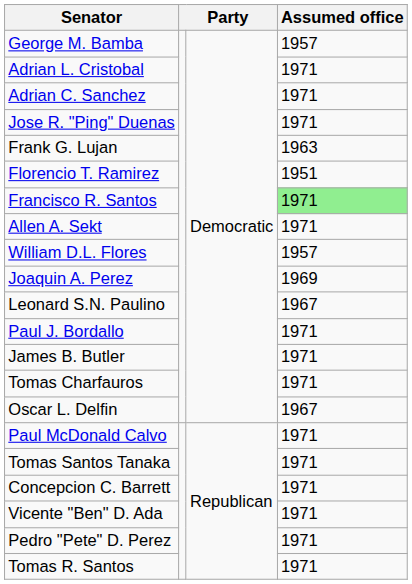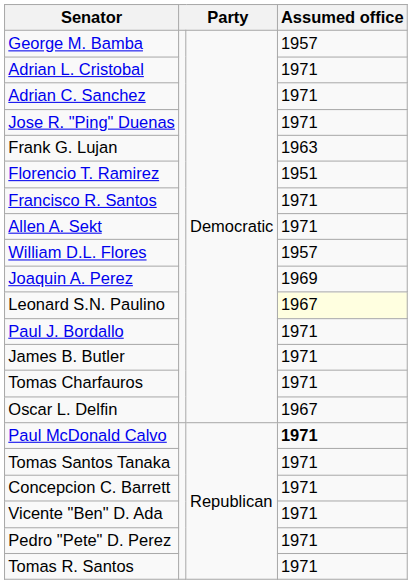(299, 200) lightgreen background -> (299, 200) no background
(299, 305) no background -> (299, 305) lightyellow background
(299, 435) normal -> (299, 435) bold
